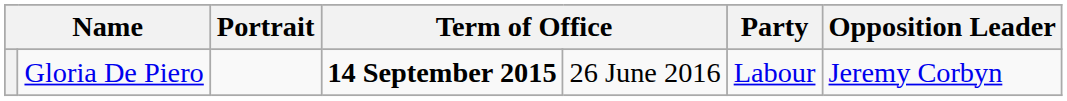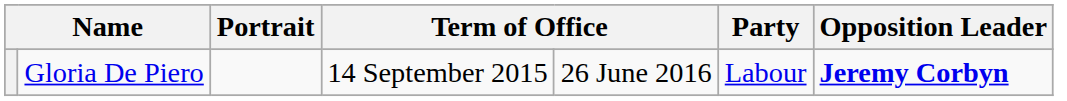(442, 71) bold -> (437, 71) normal
(915, 71) normal -> (914, 71) bold
